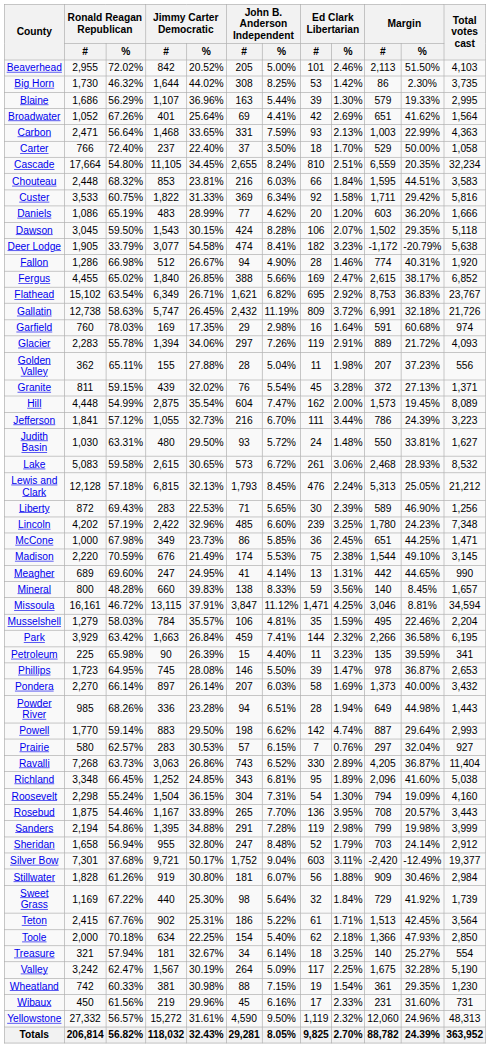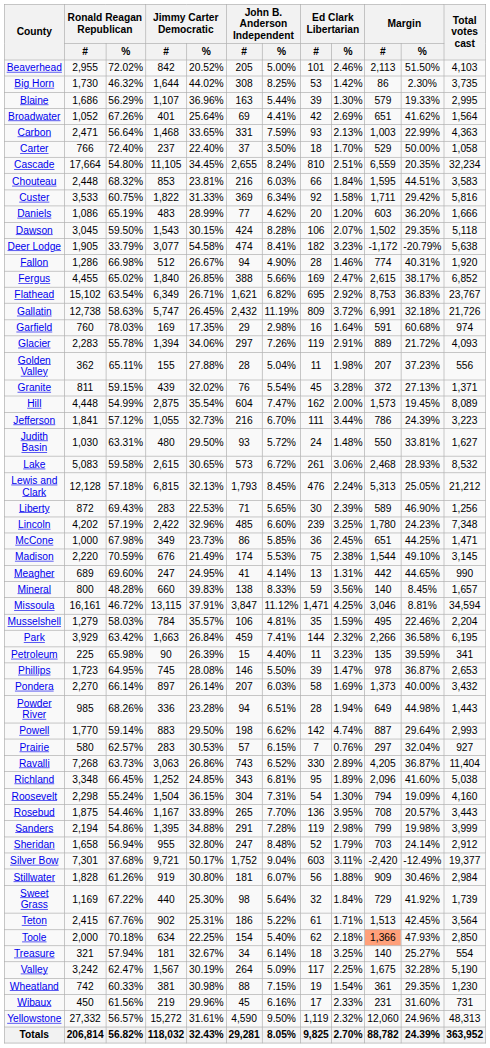(383, 937) no background -> (383, 937) lightsalmon background
